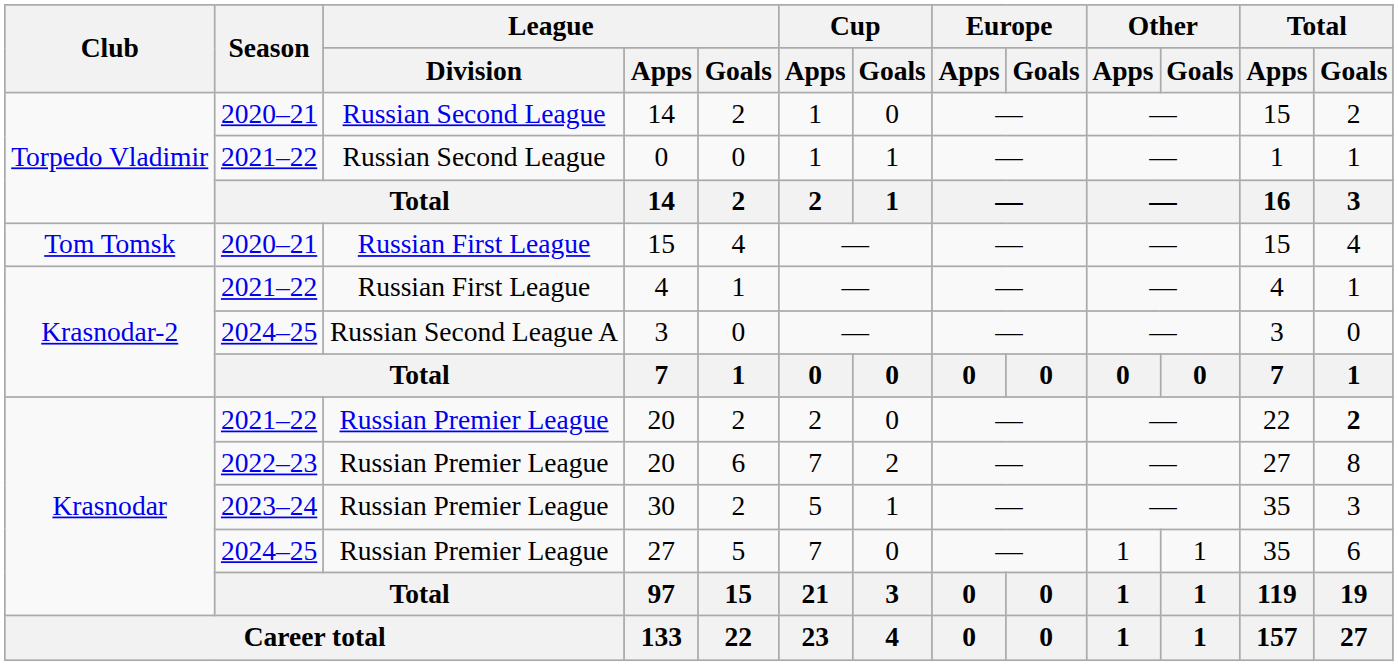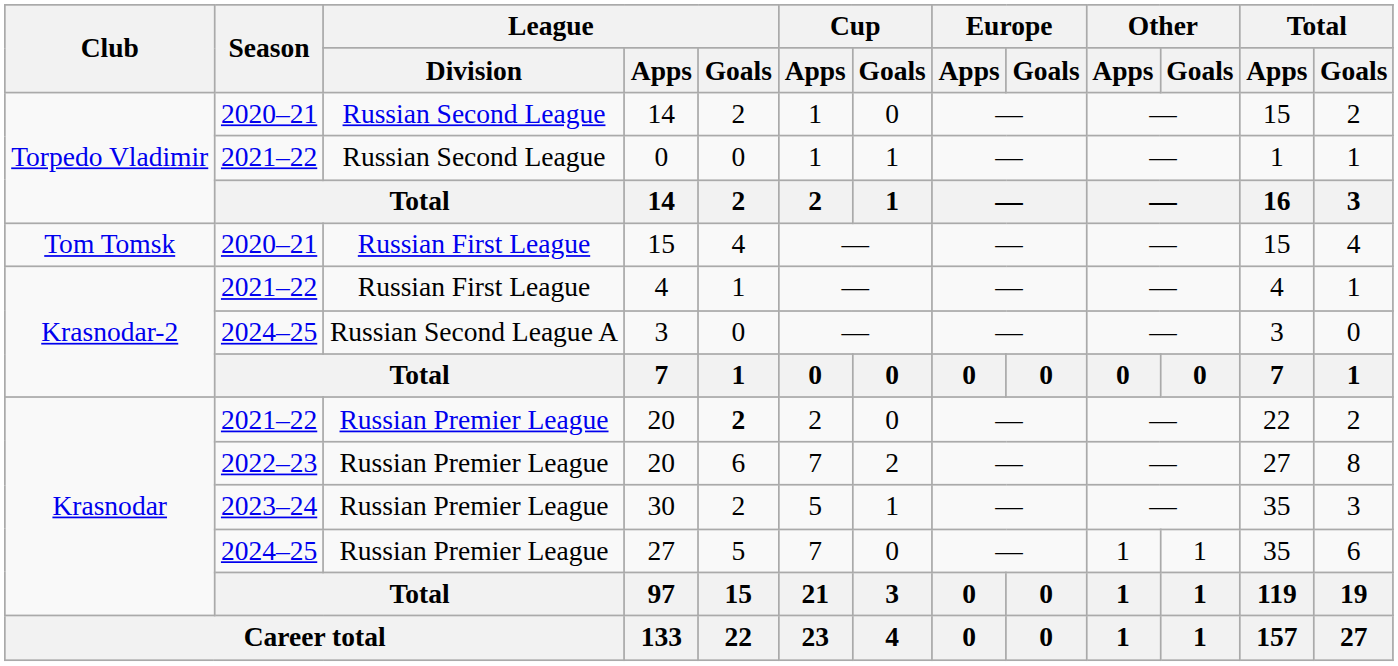(738, 419) normal -> (738, 419) bold
(1354, 419) bold -> (1354, 419) normal
